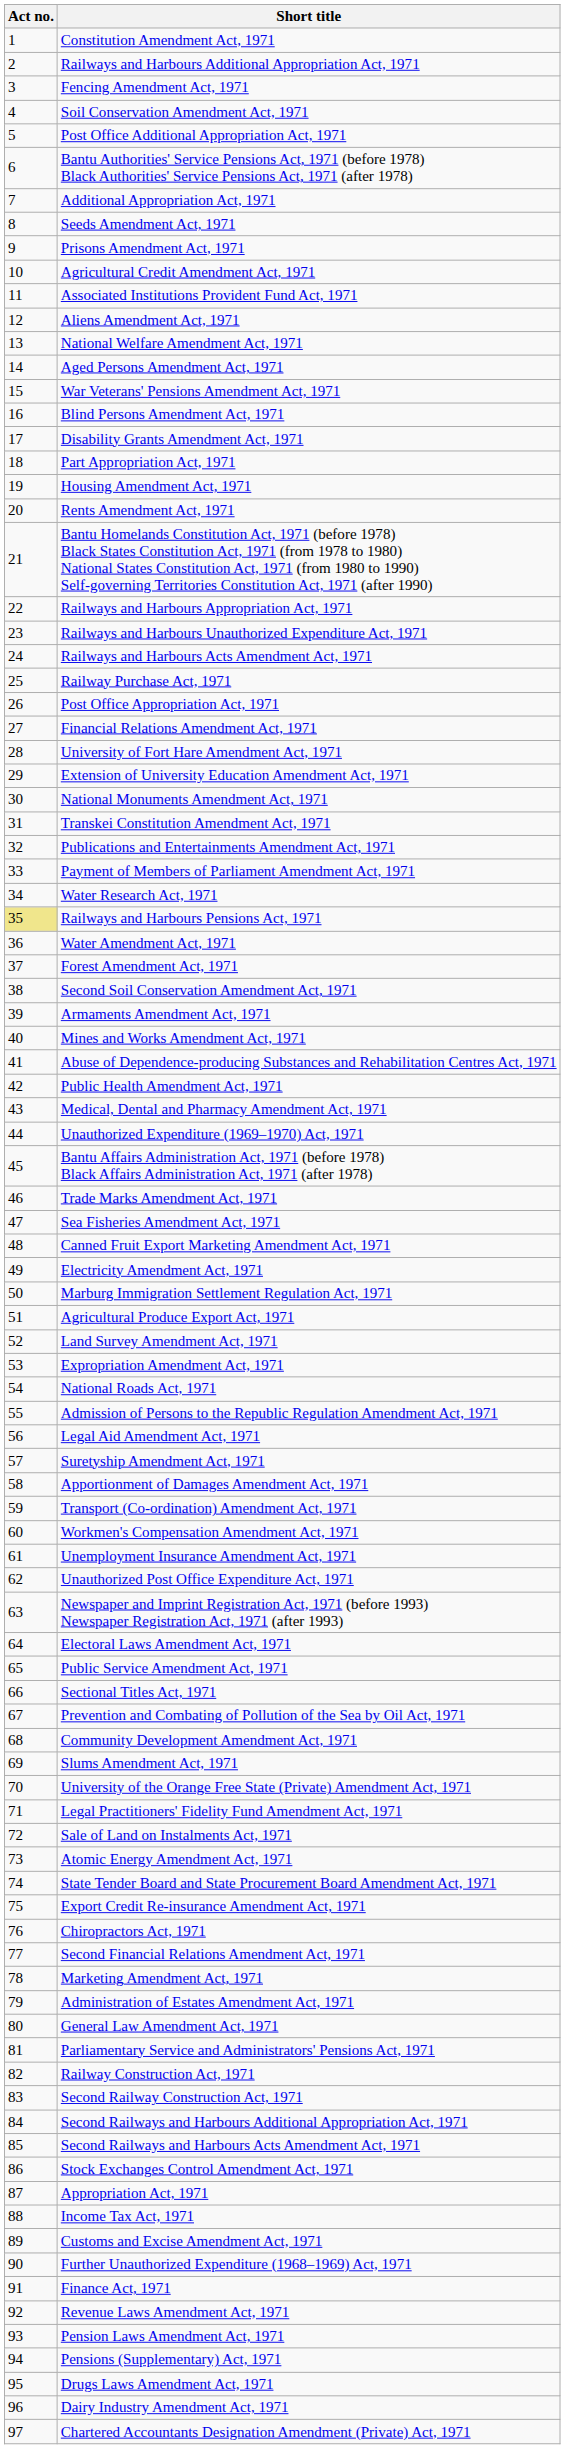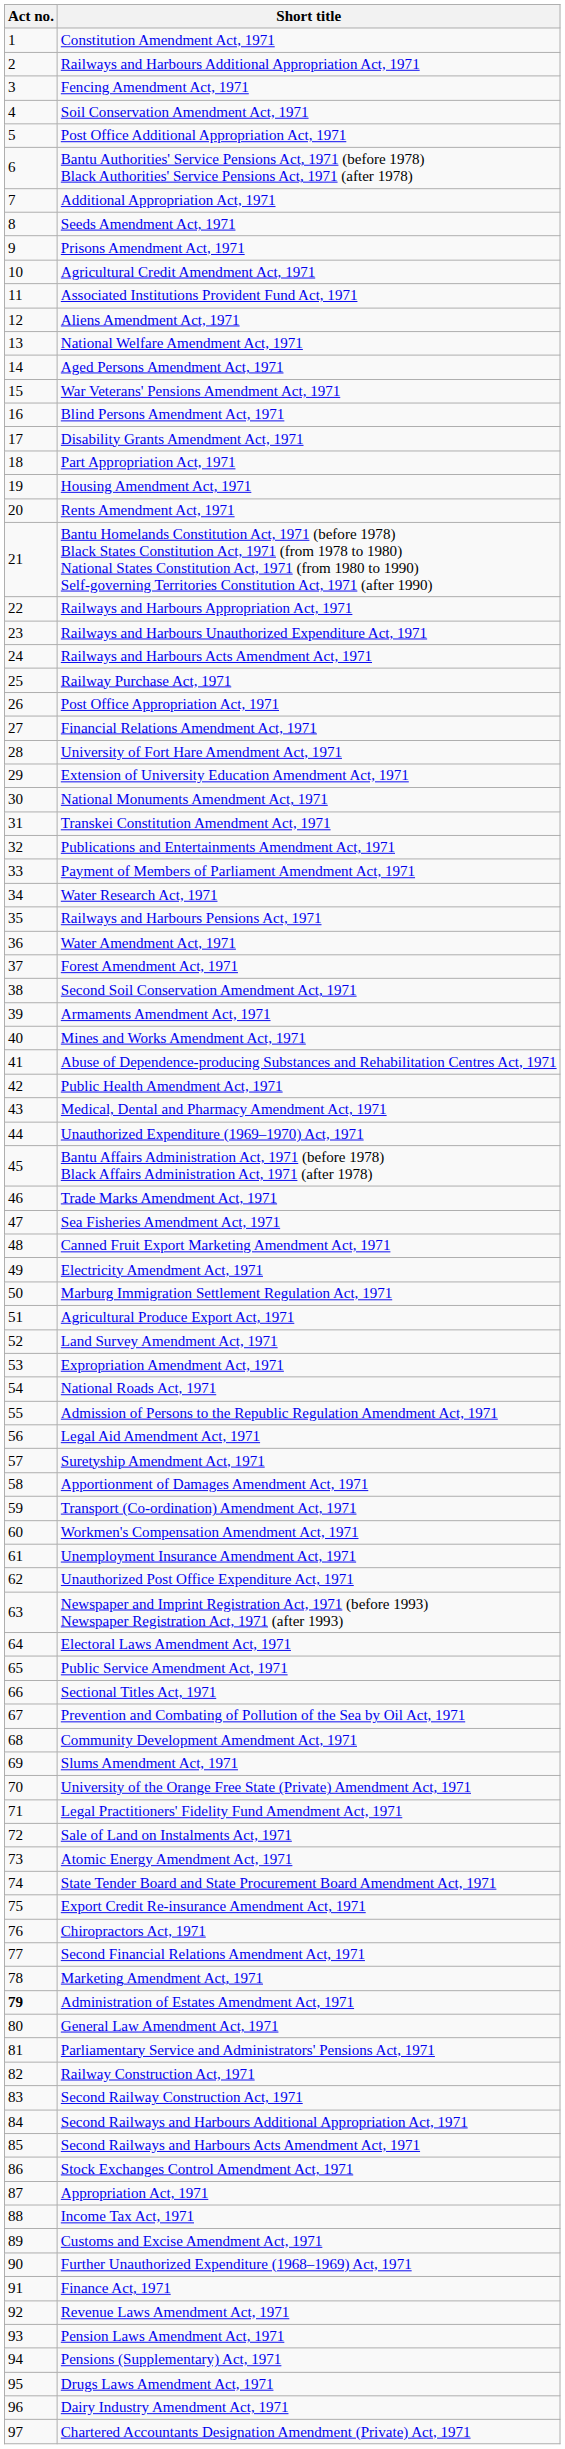(15, 918) khaki background -> (15, 918) no background
(15, 2002) normal -> (15, 2002) bold
